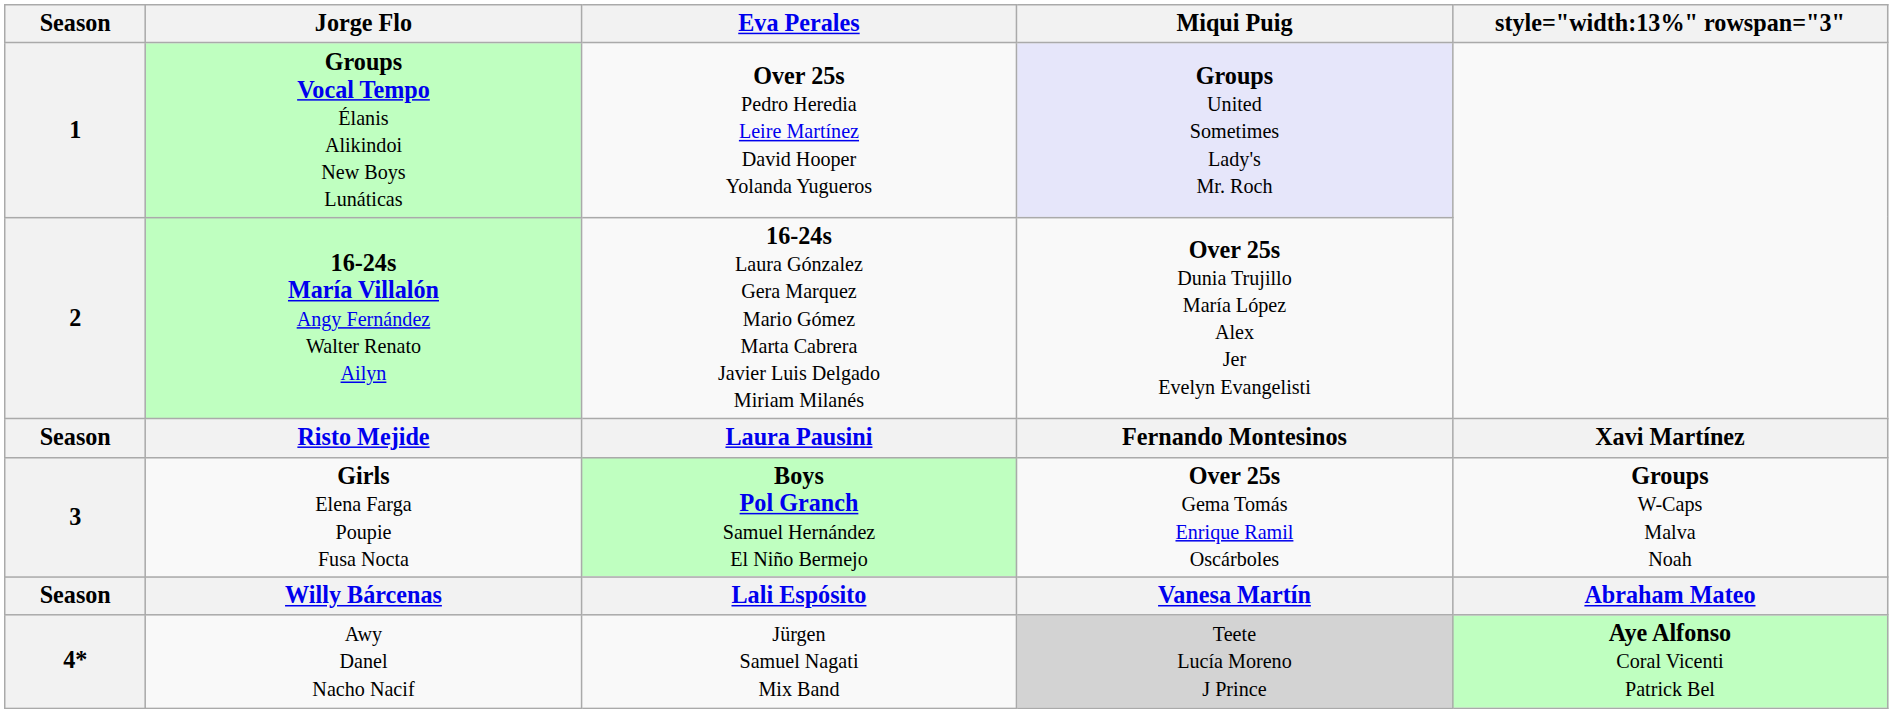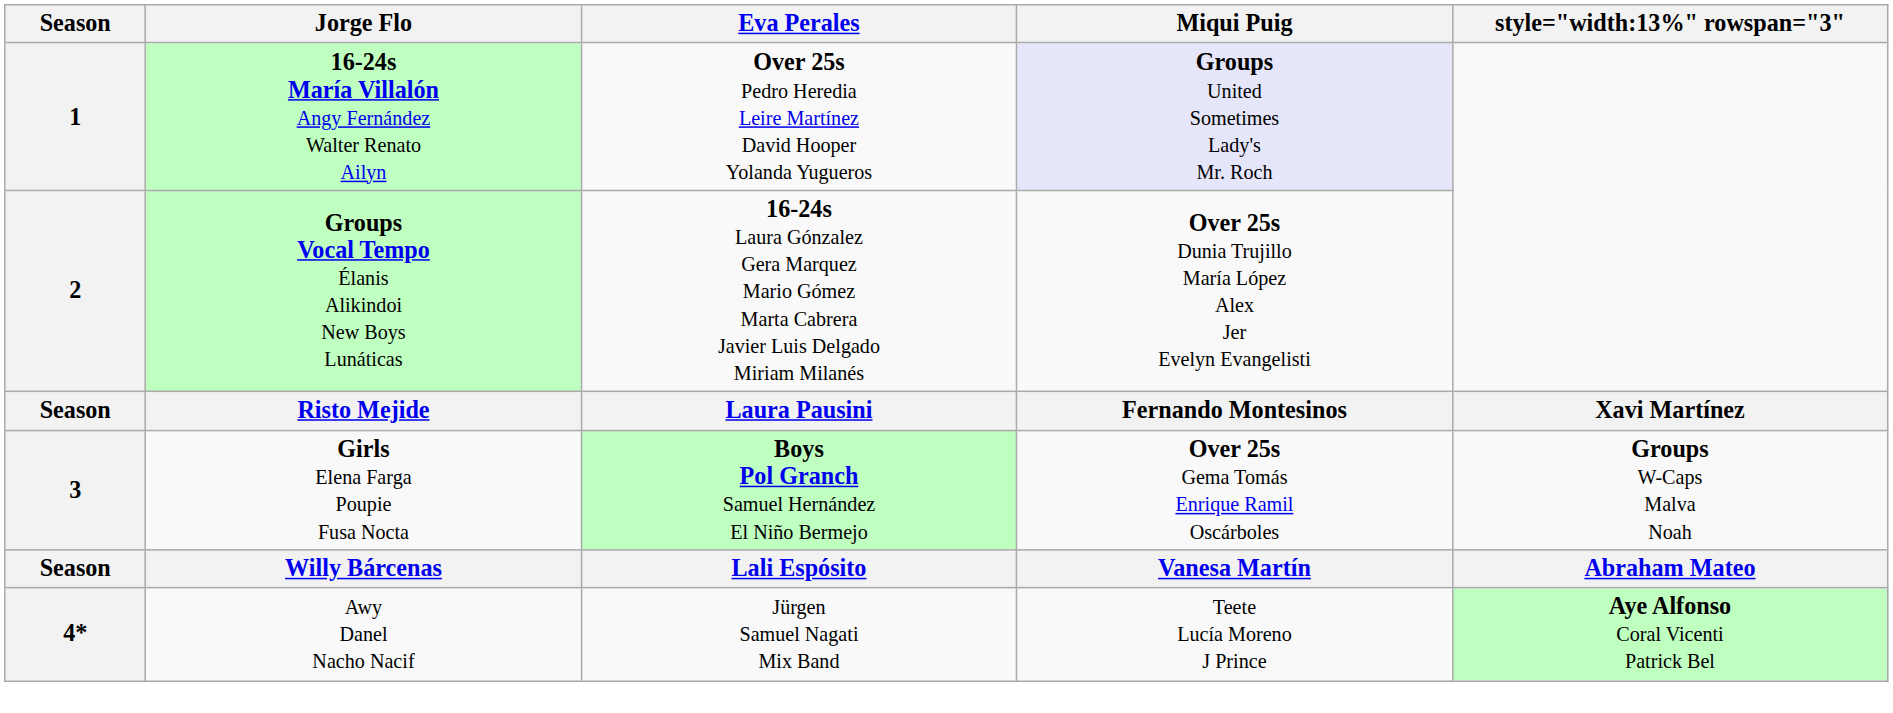(363, 129) Groups Vocal Tempo Élanis Alikindoi New Boys Lunáticas -> (363, 116) 16-24s María Villalón Angy Fernández Walter Renato Ailyn
(363, 317) 16-24s María Villalón Angy Fernández Walter Renato Ailyn -> (363, 290) Groups Vocal Tempo Élanis Alikindoi New Boys Lunáticas
(1234, 662) lightgrey background -> (1234, 635) no background
